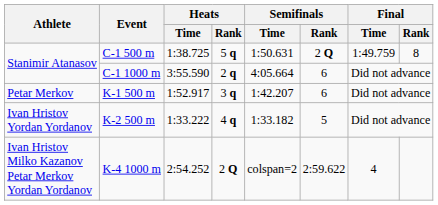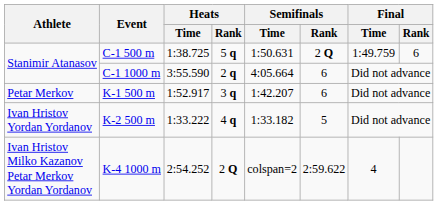(416, 53) 8 -> (416, 53) 6
